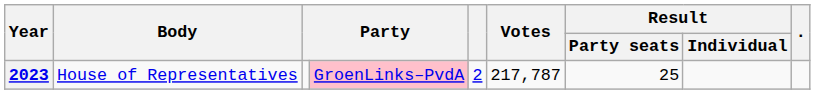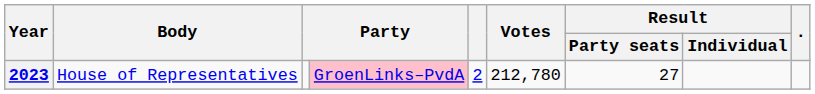(526, 75) 217,787 -> (526, 75) 212,780
(669, 75) 25 -> (669, 75) 27
